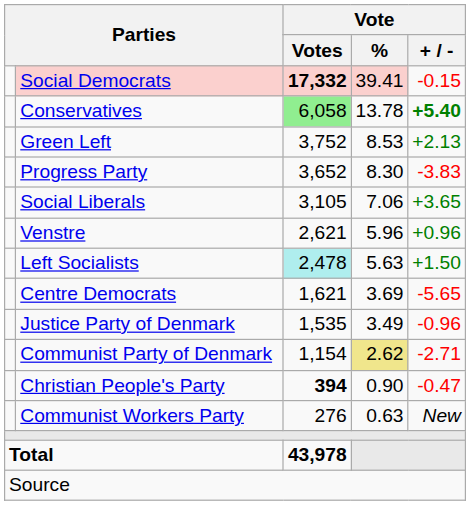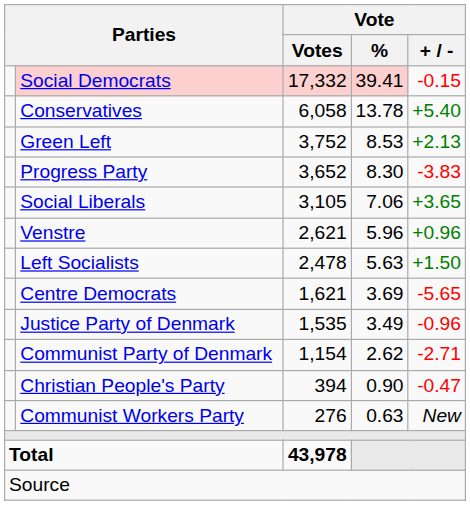(317, 80) bold -> (317, 80) normal
(323, 111) lightgreen background -> (323, 111) no background
(437, 111) bold -> (437, 111) normal
(323, 263) paleturquoise background -> (323, 263) no background
(385, 354) khaki background -> (385, 354) no background
(331, 385) bold -> (331, 385) normal
